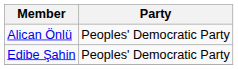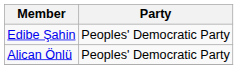rows swapped: (40, 34) <-> (41, 54)
